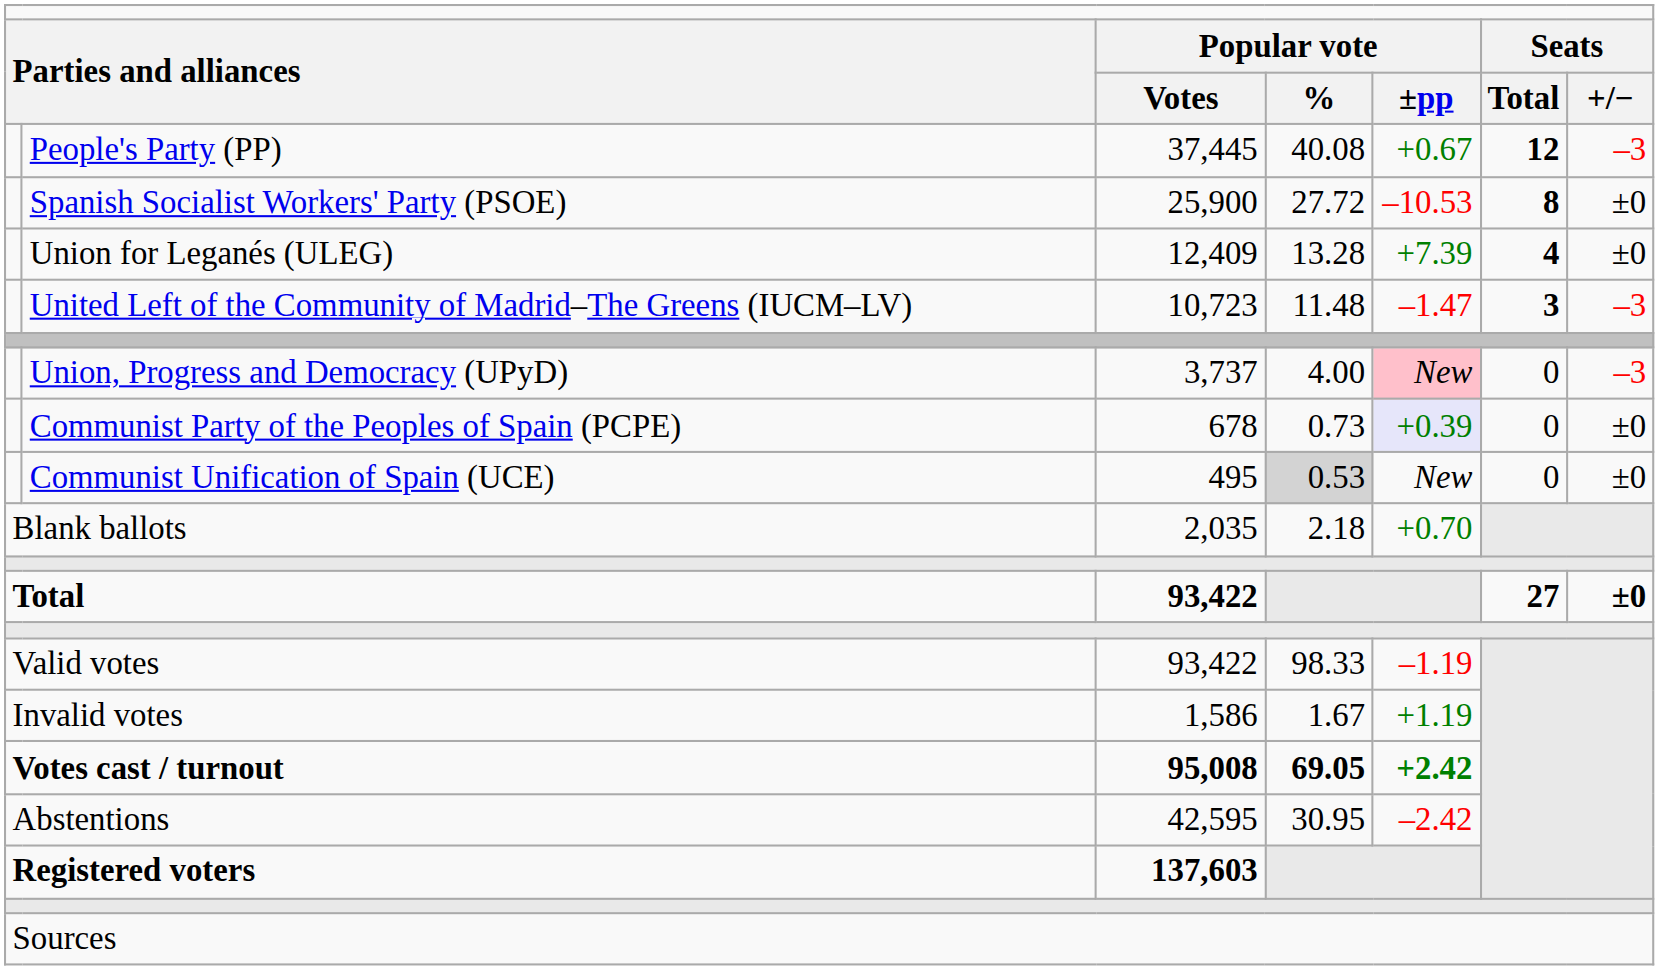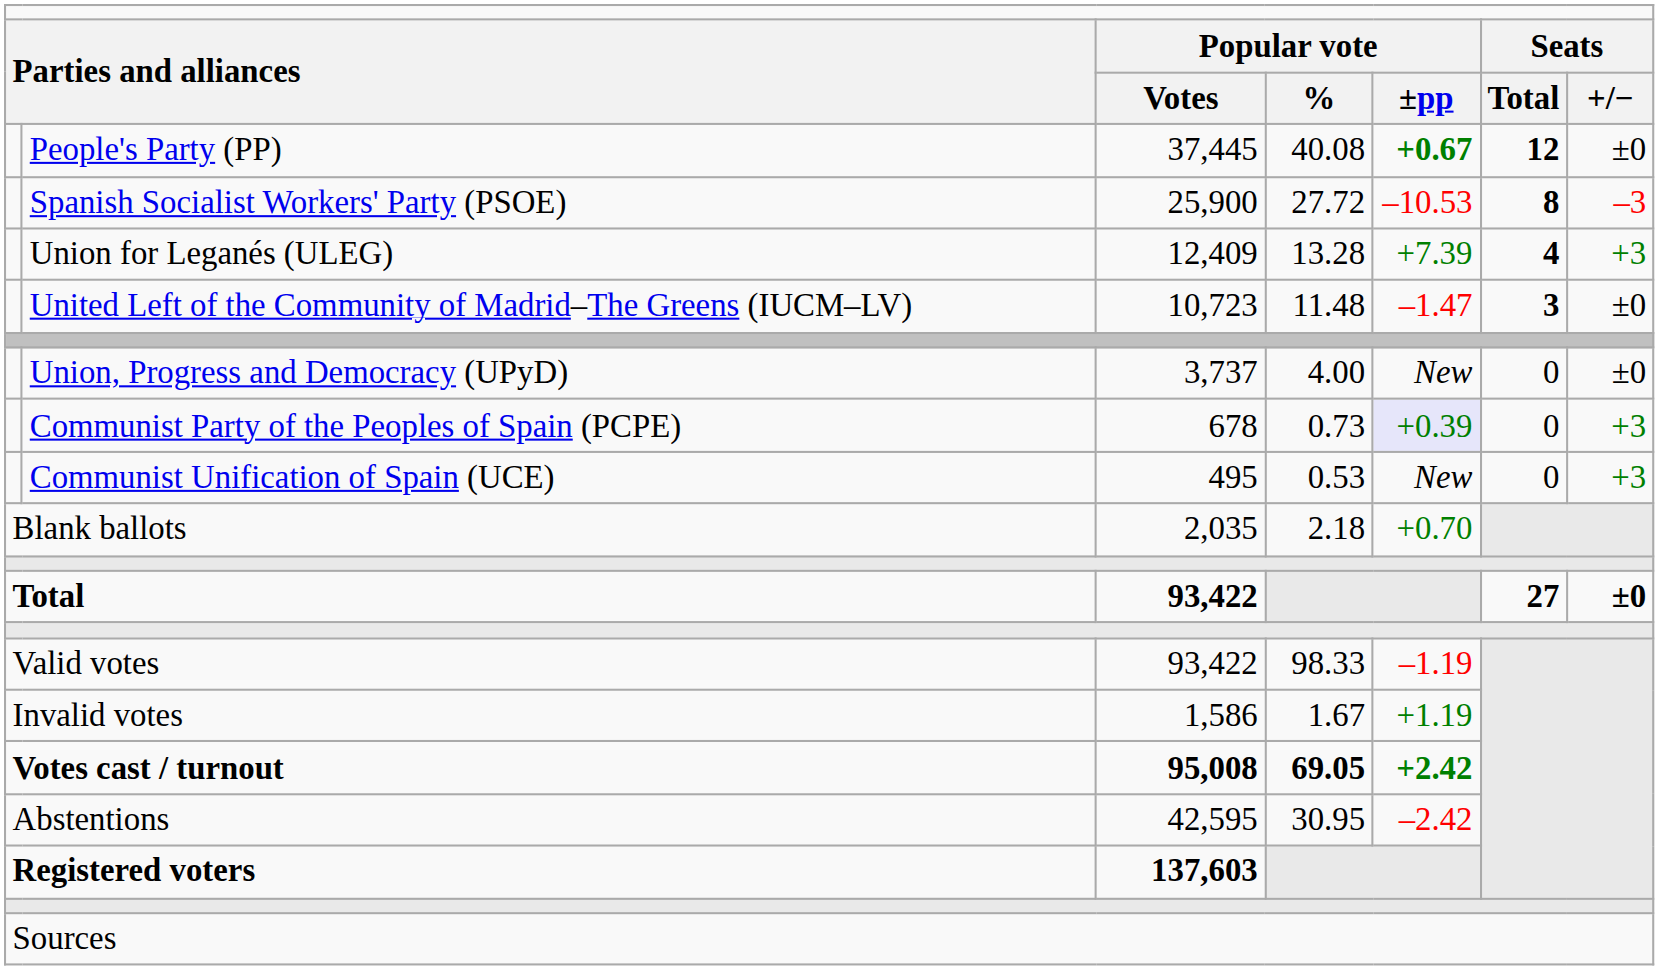(1434, 149) normal -> (1434, 149) bold
(1630, 149) –3 -> (1629, 149) ±0
(1629, 201) ±0 -> (1630, 201) –3
(1629, 253) ±0 -> (1629, 253) +3
(1630, 305) –3 -> (1629, 305) ±0
(1443, 372) pink background -> (1443, 372) no background
(1630, 372) –3 -> (1629, 372) ±0
(1629, 424) ±0 -> (1629, 424) +3
(1336, 476) lightgrey background -> (1336, 476) no background
(1629, 476) ±0 -> (1629, 476) +3
